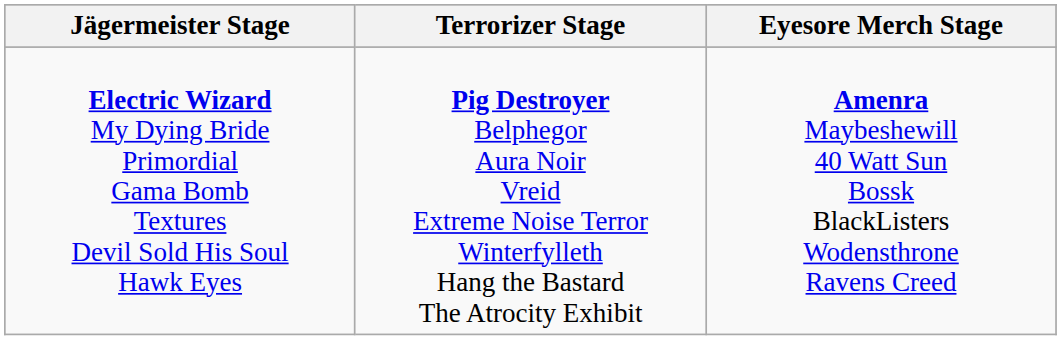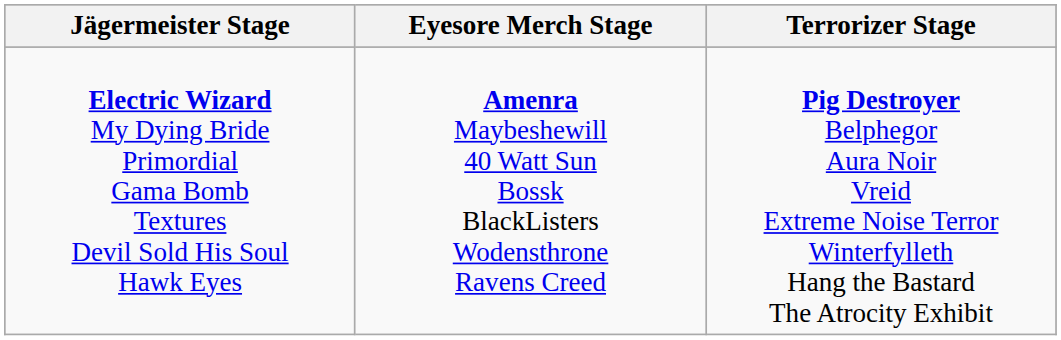columns swapped: (531, 25) <-> (881, 25)
